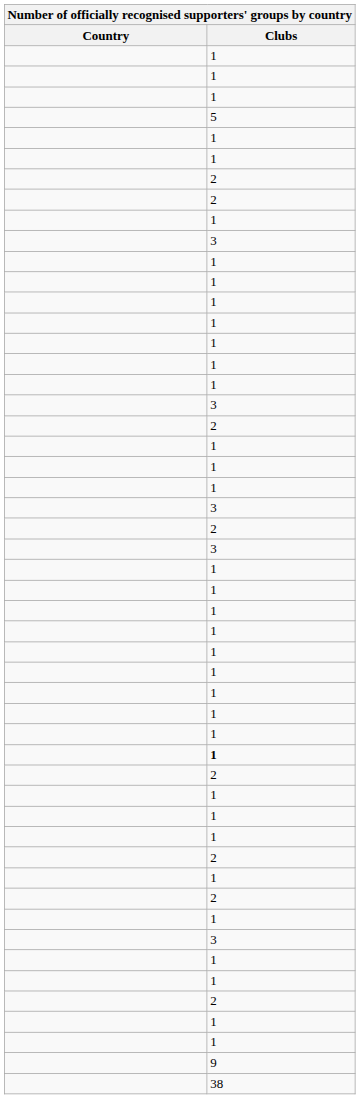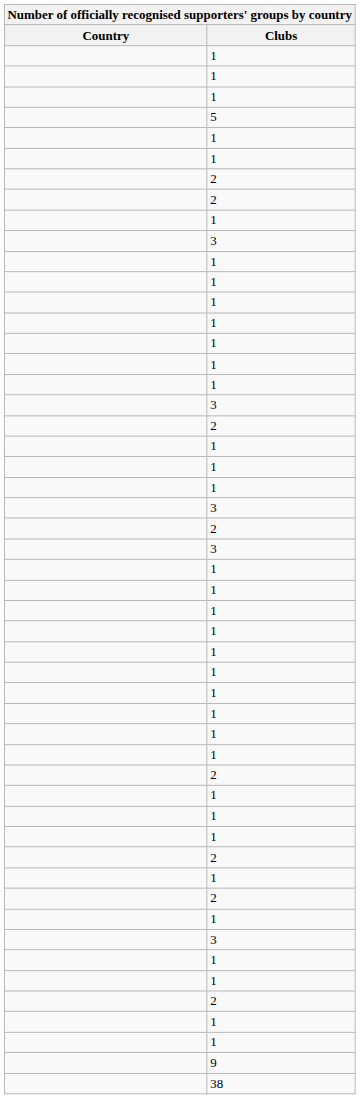(214, 754) bold -> (214, 754) normal
